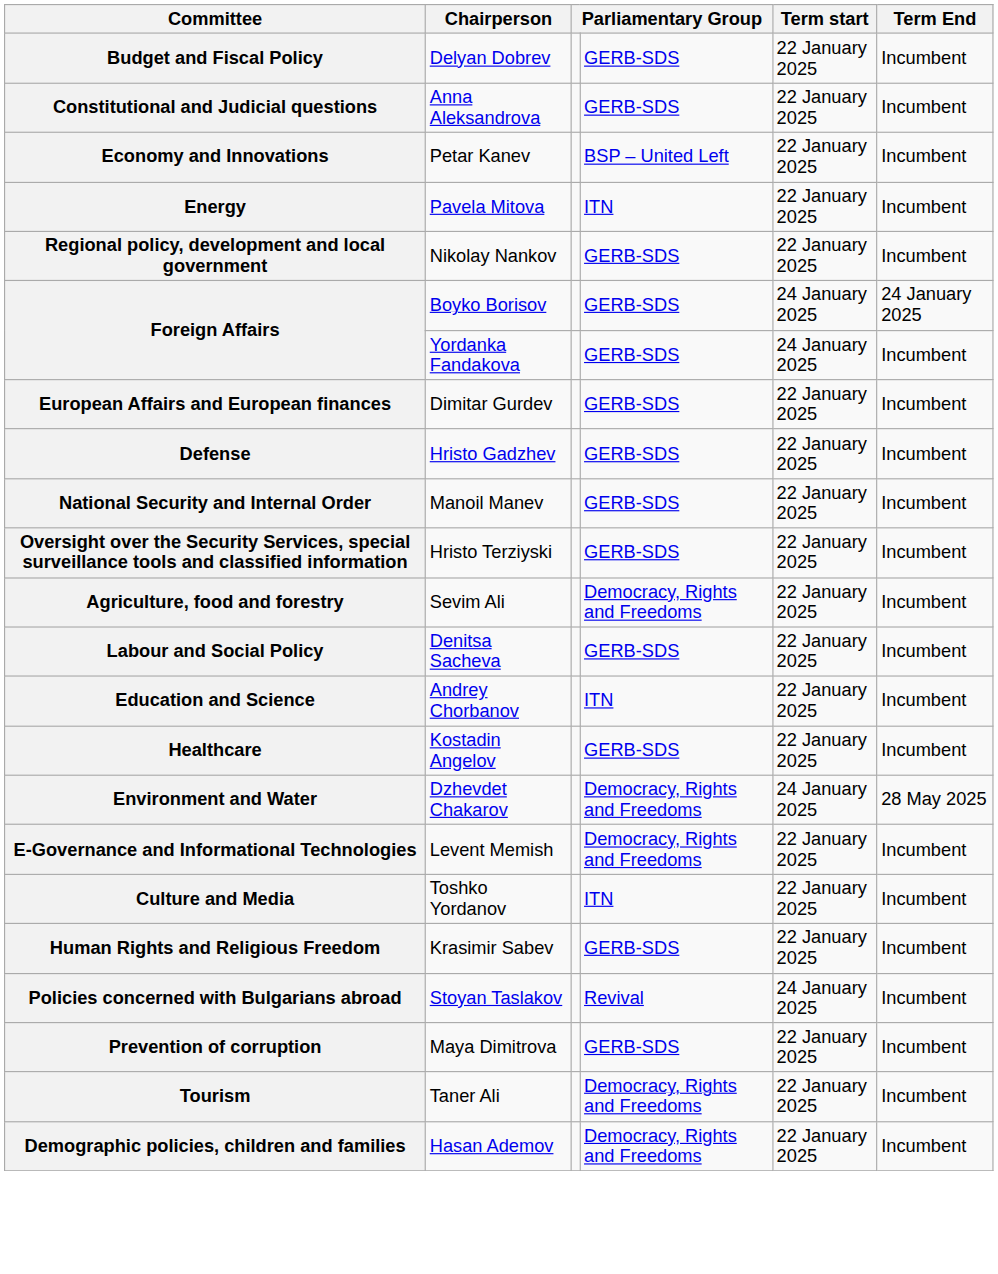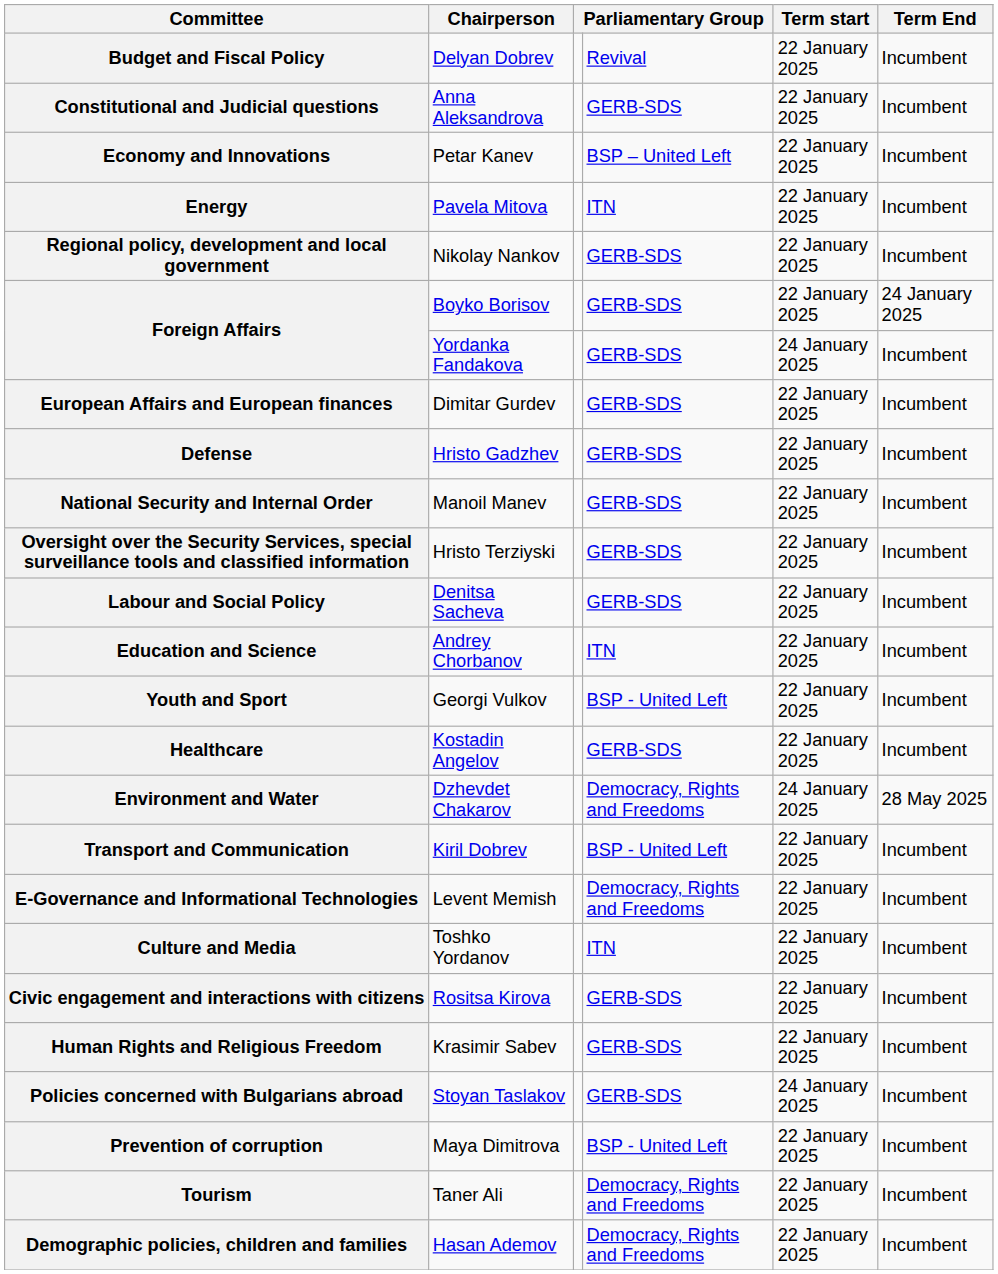(632, 58) GERB-SDS -> (616, 58) Revival
(822, 305) 24 January 2025 -> (823, 305) 22 January 2025
- row: (467, 602)
+ row: (490, 700)
+ row: (480, 849)
+ row: (492, 997)
(614, 997) Revival -> (634, 1096) GERB-SDS
(632, 1047) GERB-SDS -> (657, 1145) BSP - United Left
